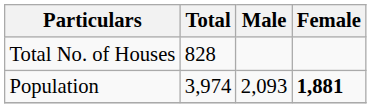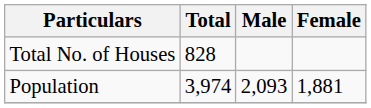(320, 86) bold -> (320, 86) normal
